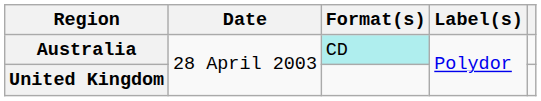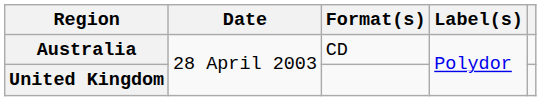(337, 50) paleturquoise background -> (337, 50) no background
